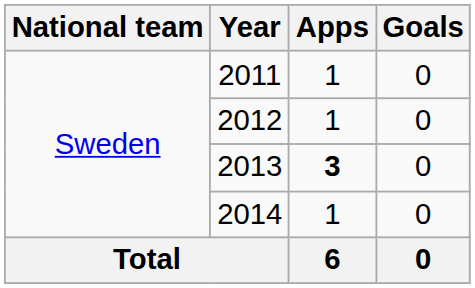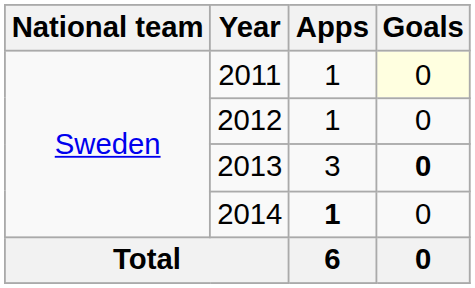(423, 74) no background -> (423, 74) lightyellow background
(332, 167) bold -> (332, 167) normal
(423, 167) normal -> (423, 167) bold
(332, 213) normal -> (332, 213) bold
